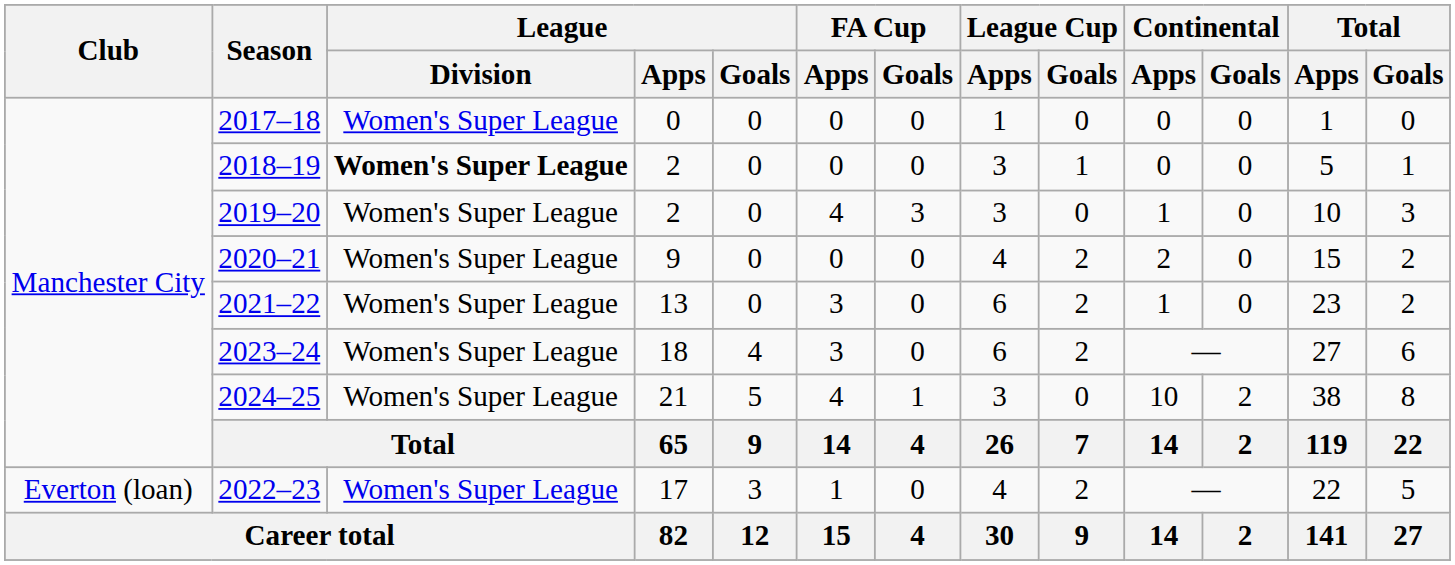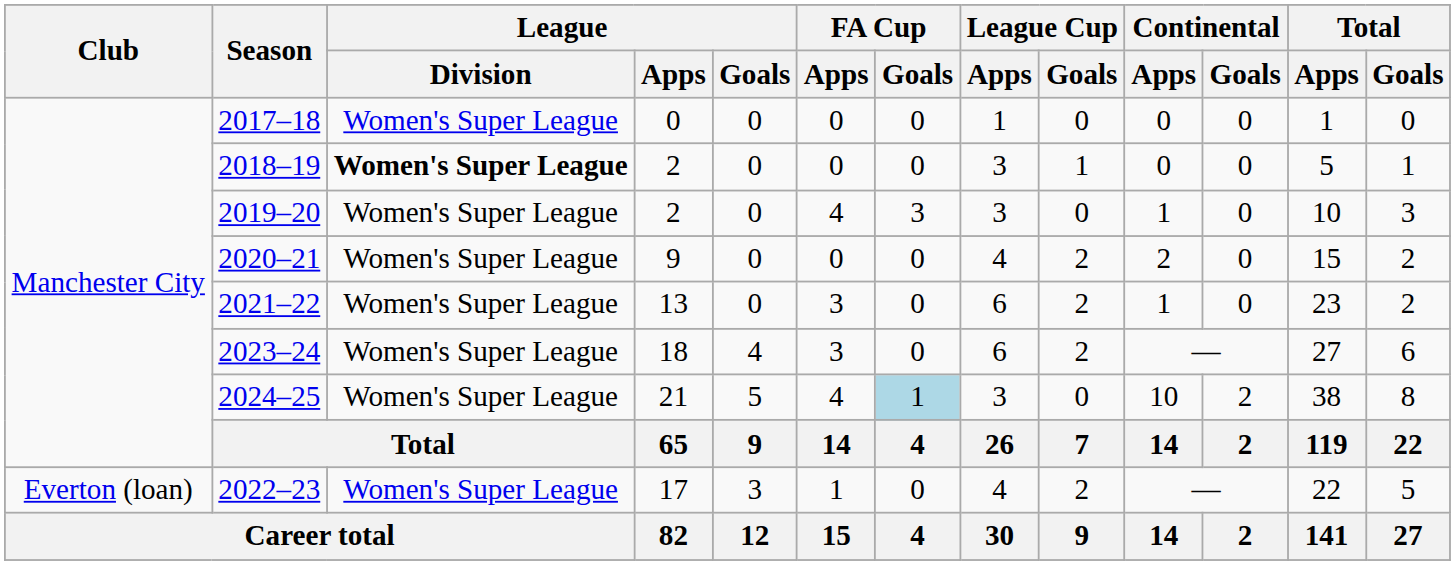(918, 397) no background -> (918, 397) lightblue background
